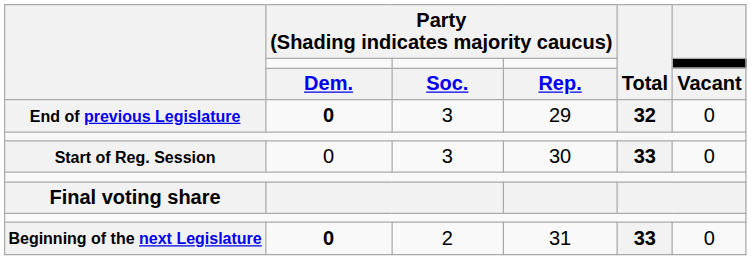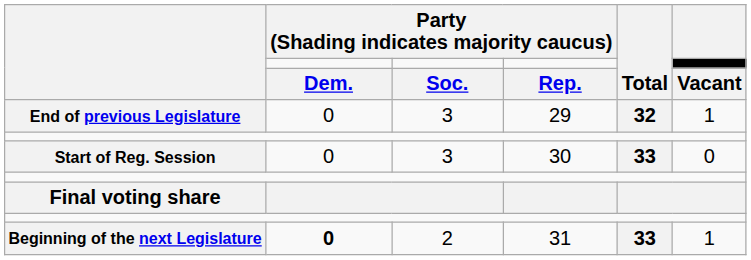(329, 115) bold -> (329, 115) normal
(709, 115) 0 -> (709, 115) 1
(709, 238) 0 -> (709, 238) 1
